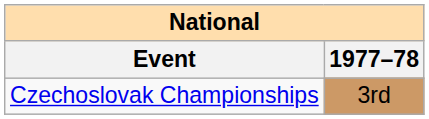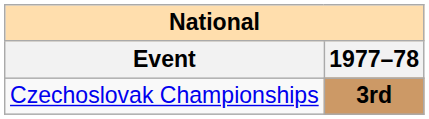(374, 95) normal -> (374, 95) bold
